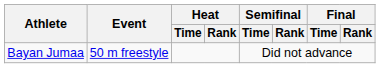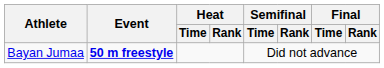(129, 53) normal -> (132, 53) bold
